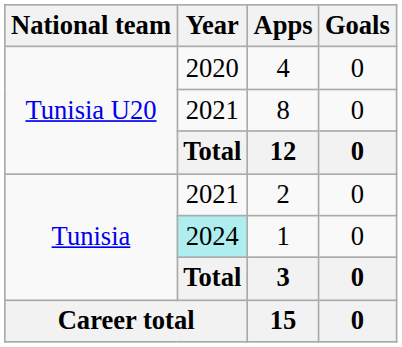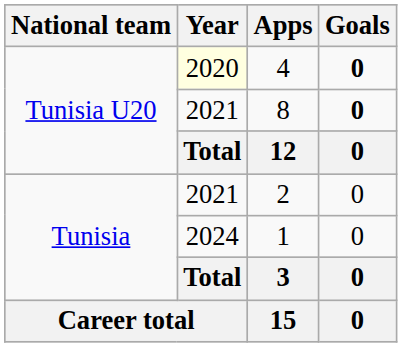(212, 67) no background -> (212, 67) lightyellow background
(357, 67) normal -> (357, 67) bold
(357, 109) normal -> (357, 109) bold
(212, 236) paleturquoise background -> (212, 236) no background
